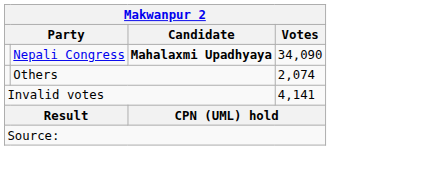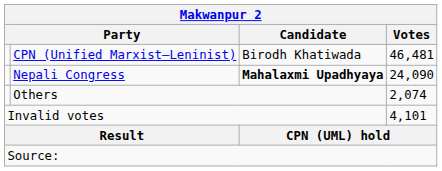+ row: (125, 55)
(300, 55) 34,090 -> (412, 75) 24,090
(296, 95) 4,141 -> (408, 115) 4,101
